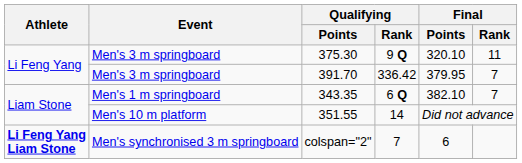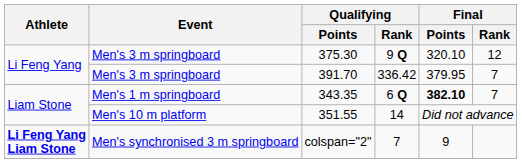(495, 55) 11 -> (495, 55) 12
(446, 95) normal -> (446, 95) bold
(446, 142) 6 -> (446, 142) 9
